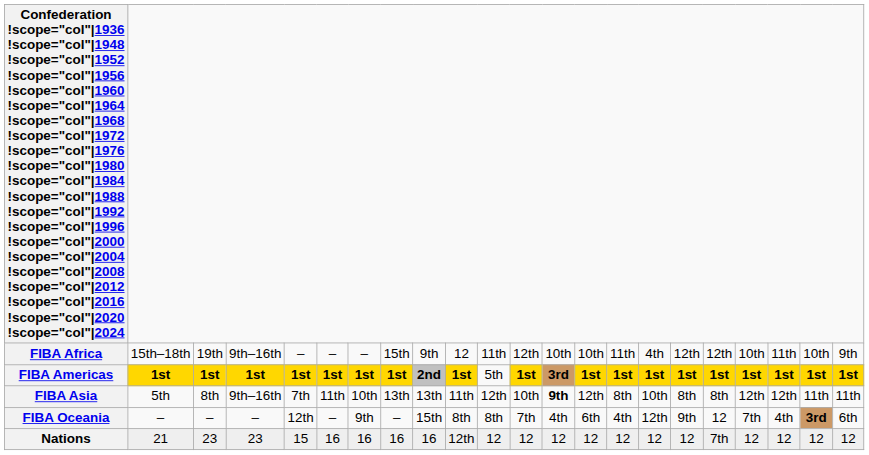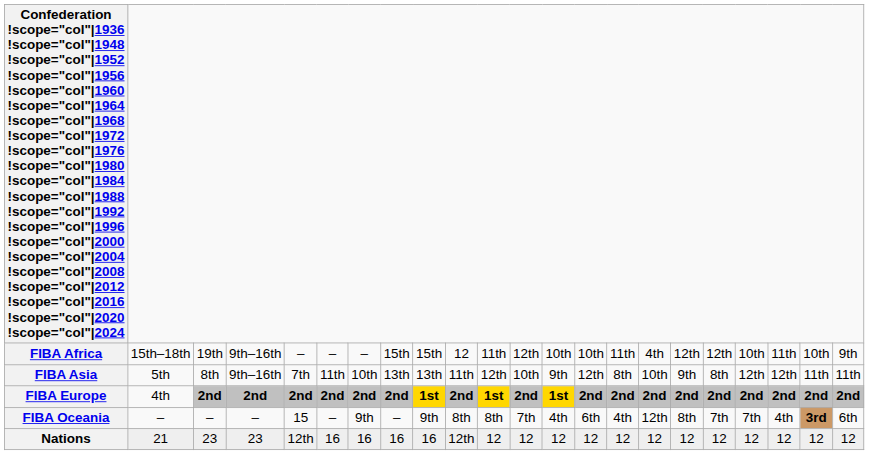(429, 353) 9th -> (429, 353) 15th
- row: (66, 375)
(558, 396) bold -> (558, 375) normal
(687, 396) 8th -> (687, 375) 9th
+ row: (66, 396)
(301, 417) 12th -> (301, 417) 15
(429, 417) 15th -> (429, 417) 9th
(687, 417) 9th -> (687, 417) 8th
(719, 417) 12 -> (719, 417) 7th
(301, 439) 15 -> (301, 439) 12th
(719, 439) 7th -> (719, 439) 12
